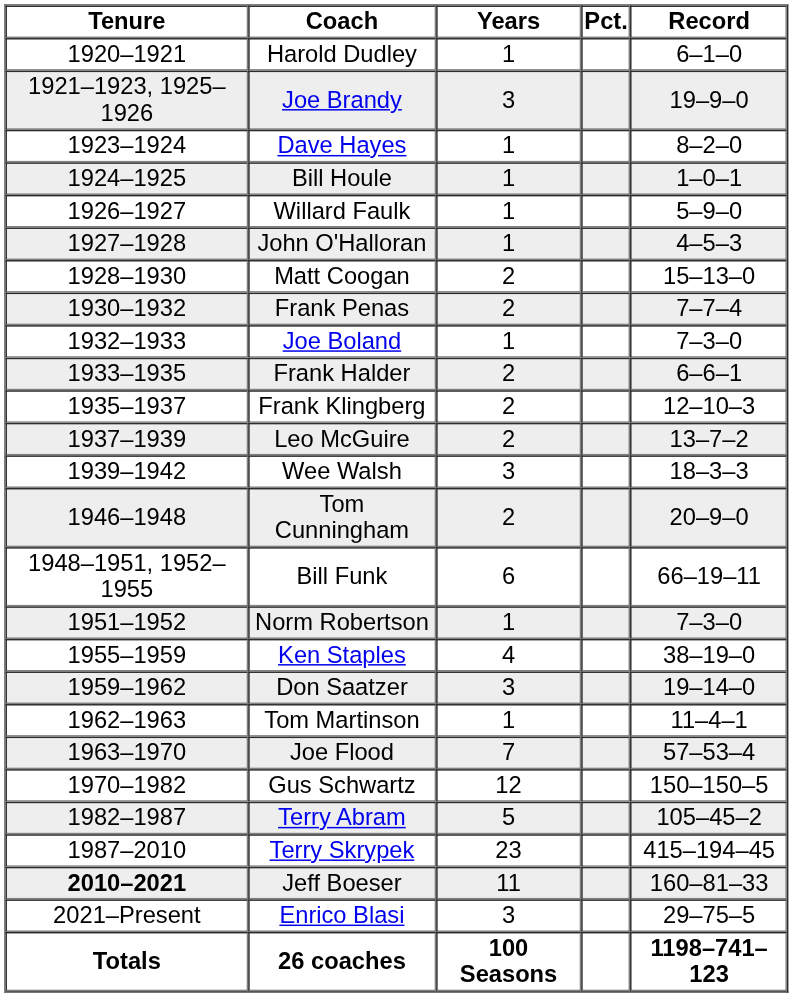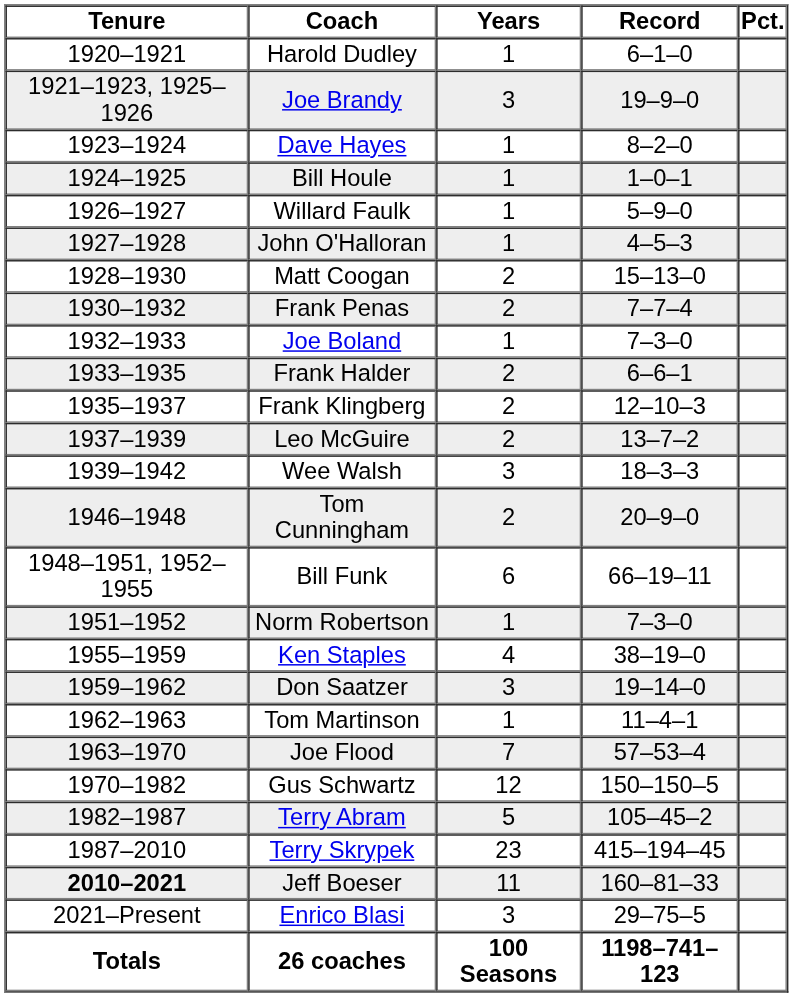columns swapped: (709, 21) <-> (606, 21)
